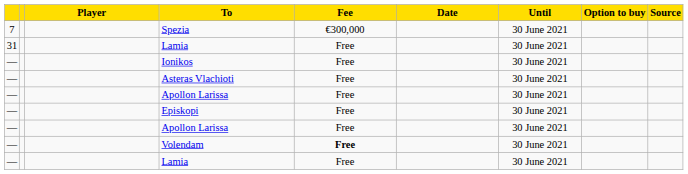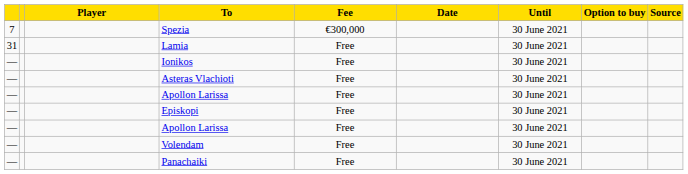(345, 144) bold -> (345, 144) normal
- row: (12, 161)
+ row: (12, 161)
